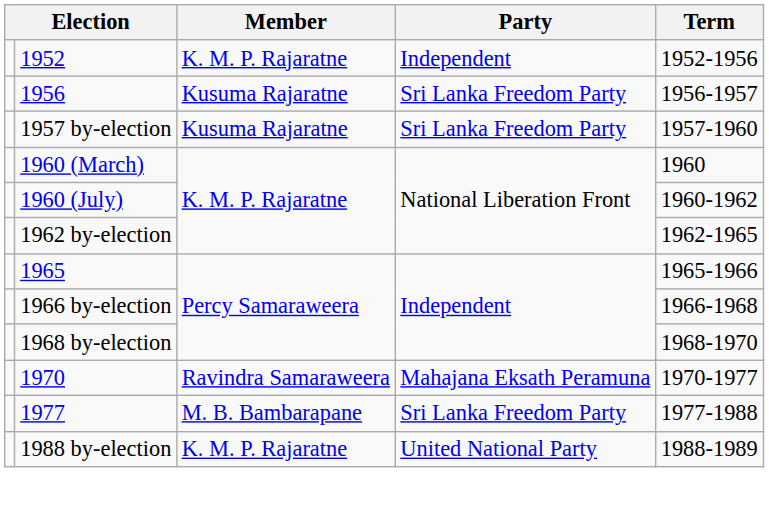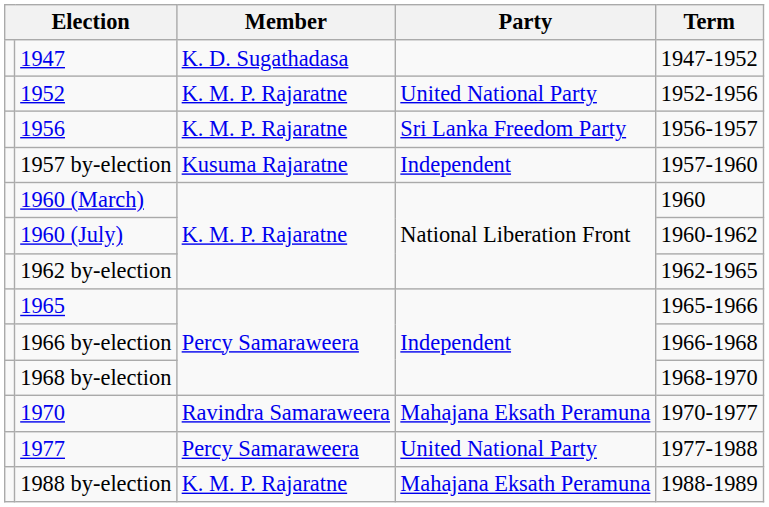+ row: (43, 57)
(456, 57) Independent -> (499, 93) United National Party
(265, 93) Kusuma Rajaratne -> (264, 128) K. M. P. Rajaratne
(513, 128) Sri Lanka Freedom Party -> (456, 164) Independent
(272, 413) M. B. Bambarapane -> (270, 448) Percy Samaraweera
(513, 413) Sri Lanka Freedom Party -> (499, 448) United National Party
(499, 448) United National Party -> (525, 484) Mahajana Eksath Peramuna
